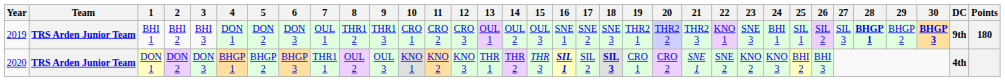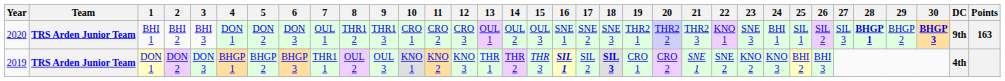(17, 34) 2019 -> (17, 34) 2020
(985, 34) 180 -> (985, 34) 163
(17, 62) 2020 -> (17, 62) 2019
